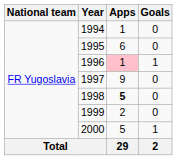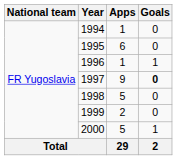(122, 63) pink background -> (122, 63) no background
(155, 79) normal -> (155, 79) bold
(122, 96) bold -> (122, 96) normal
